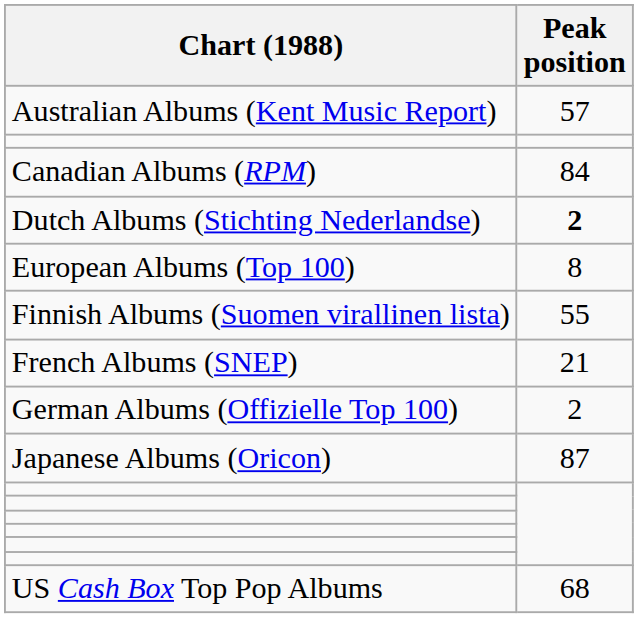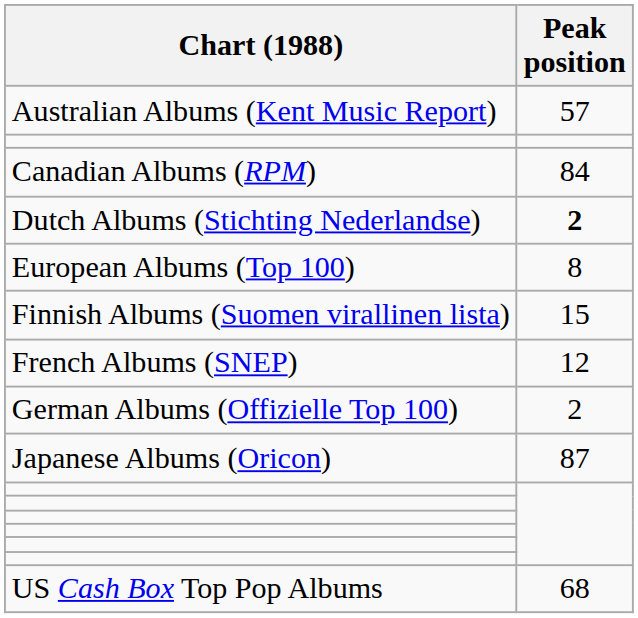(575, 314) 55 -> (575, 314) 15
(575, 362) 21 -> (575, 362) 12
